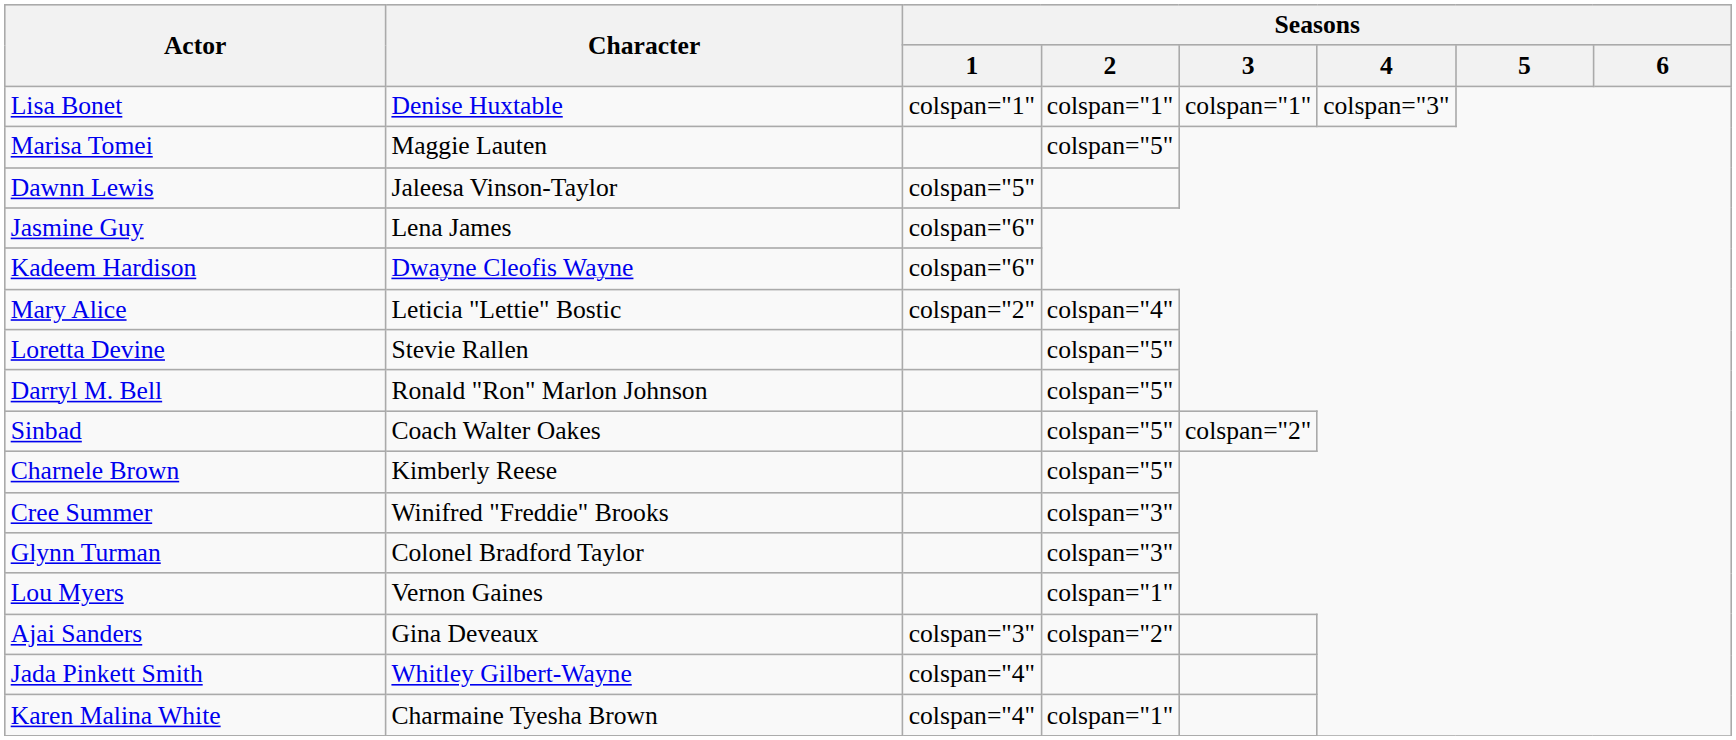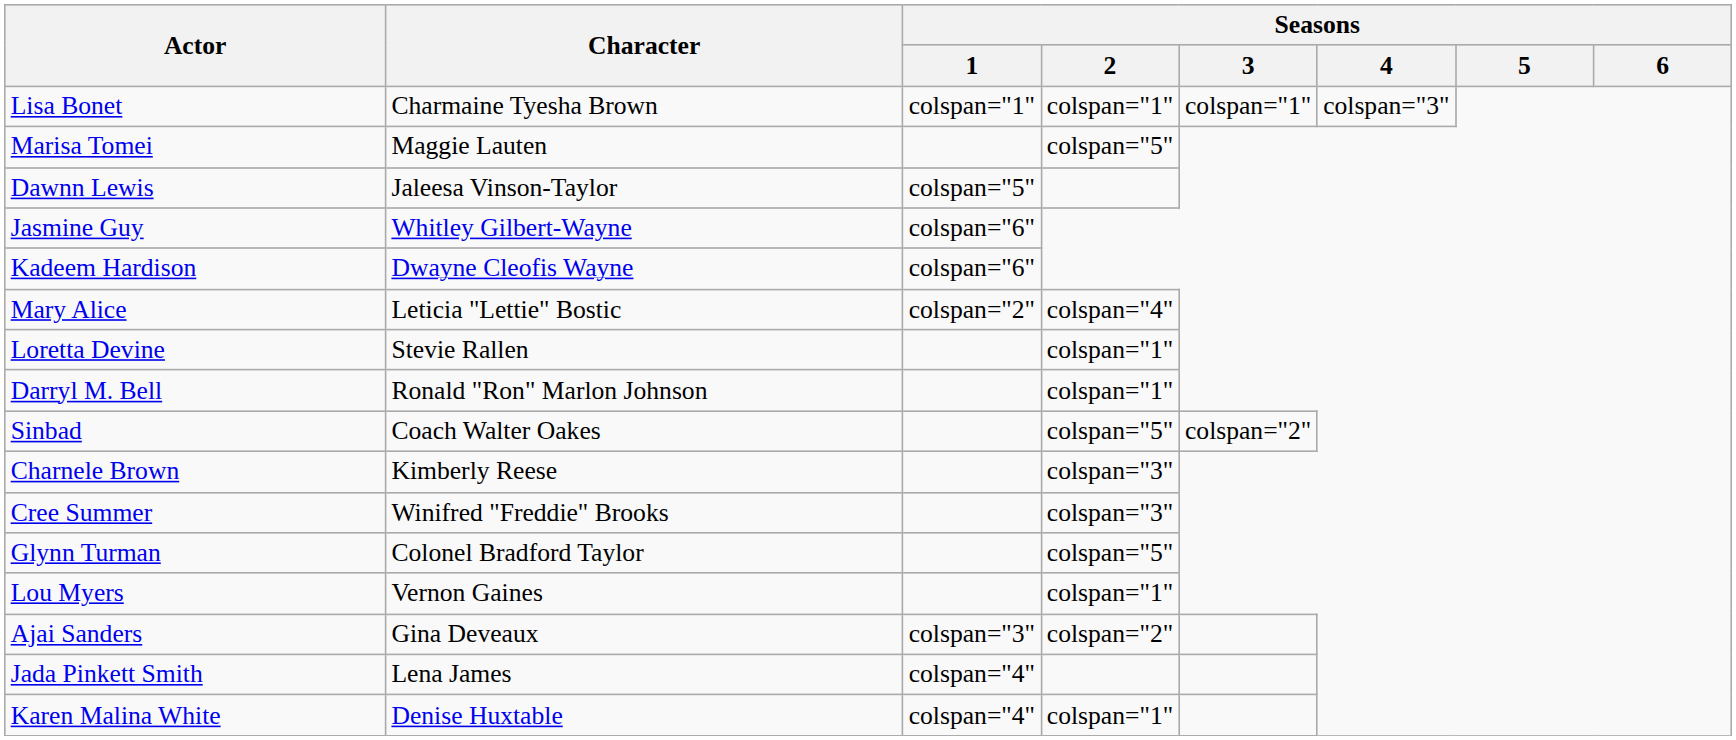(477, 106) Denise Huxtable -> (525, 106) Charmaine Tyesha Brown
(451, 227) Lena James -> (512, 227) Whitley Gilbert-Wayne
(1110, 349) colspan="5" -> (1110, 349) colspan="1"
(1110, 390) colspan="5" -> (1110, 390) colspan="1"
(1110, 471) colspan="5" -> (1110, 471) colspan="3"
(1110, 552) colspan="3" -> (1110, 552) colspan="5"
(512, 674) Whitley Gilbert-Wayne -> (451, 674) Lena James
(525, 715) Charmaine Tyesha Brown -> (477, 715) Denise Huxtable
